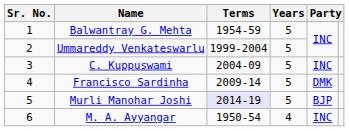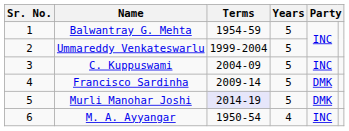(322, 100) BJP -> (322, 100) DMK
